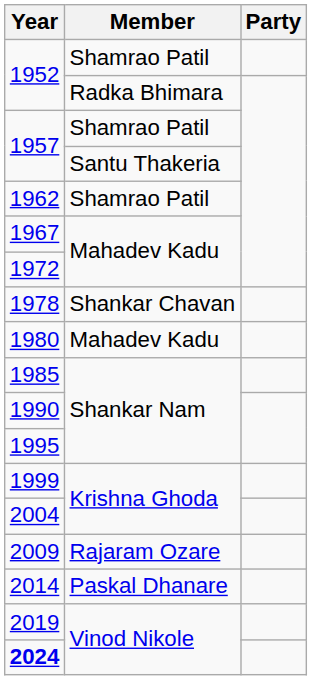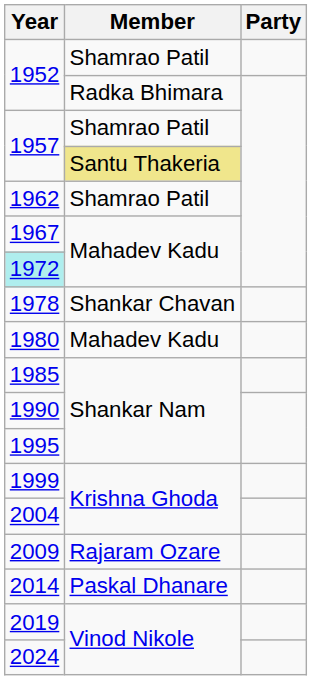(145, 163) no background -> (145, 163) khaki background
(35, 269) no background -> (35, 269) paleturquoise background
(35, 657) bold -> (35, 657) normal
